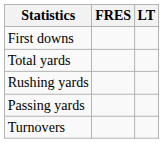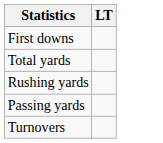- column: (113, 15)
